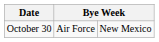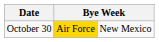(75, 29) no background -> (75, 29) gold background
